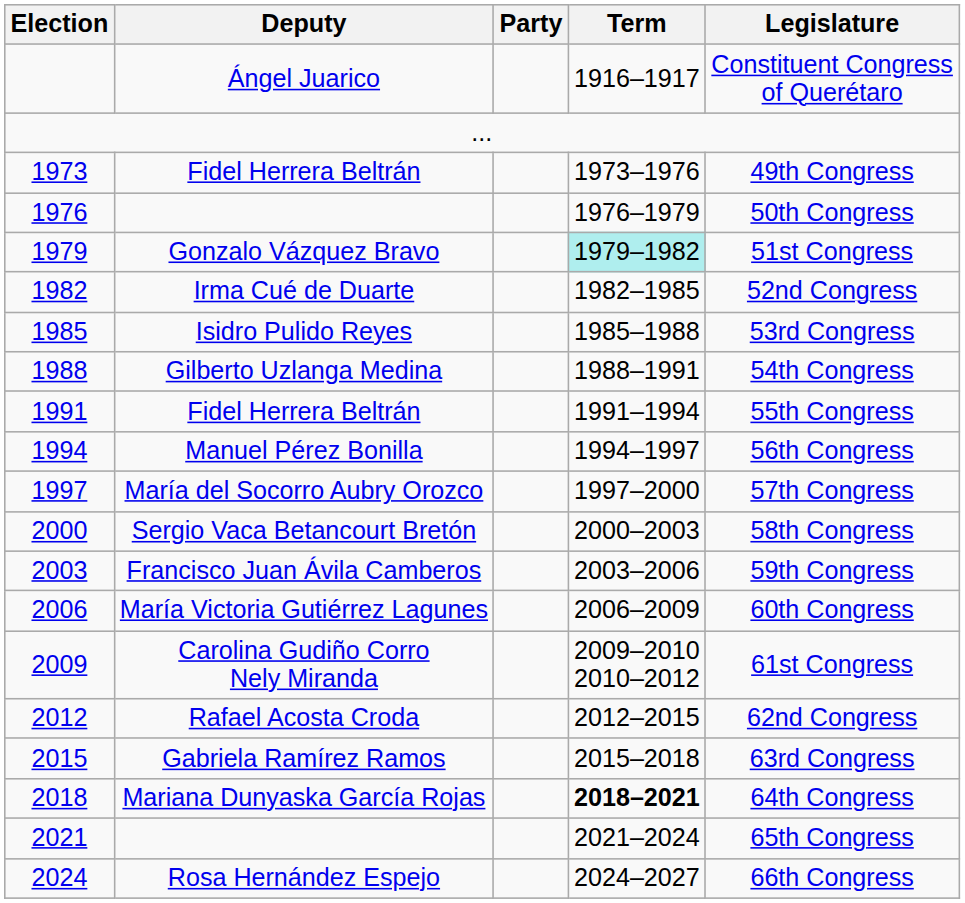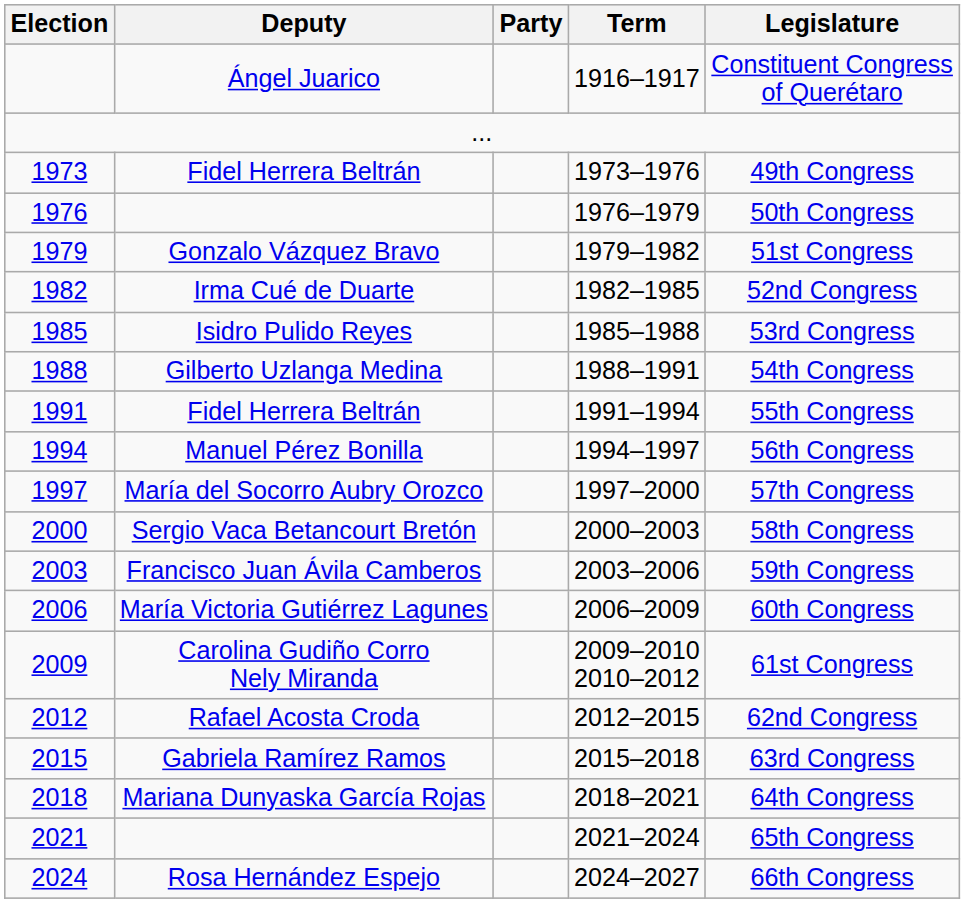(637, 251) paleturquoise background -> (637, 251) no background
(637, 798) bold -> (637, 798) normal
